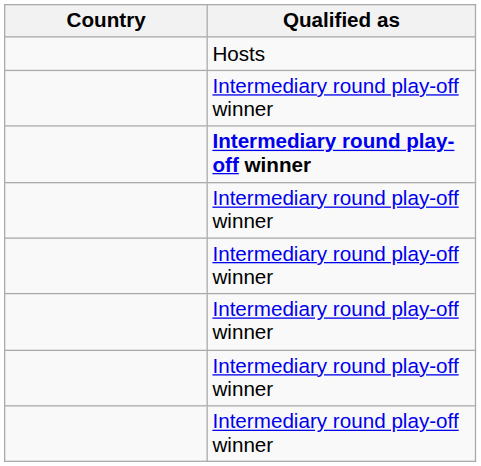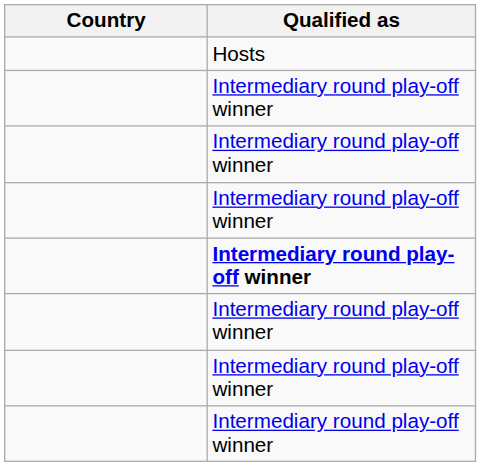(333, 153) bold -> (336, 153) normal
(336, 265) normal -> (333, 265) bold
